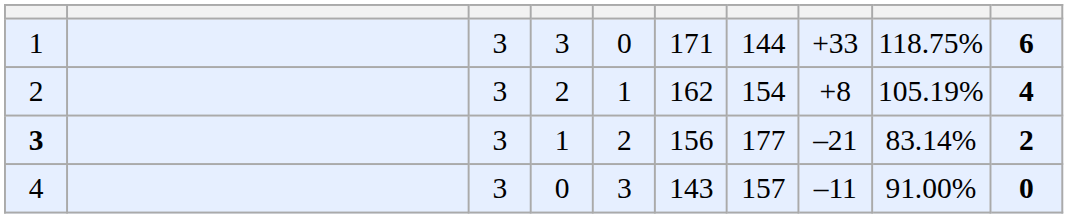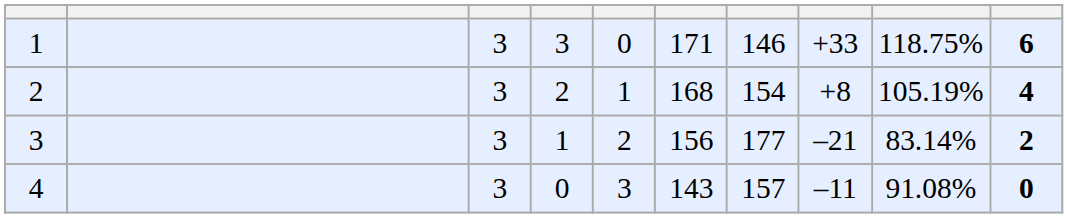(763, 42) 144 -> (763, 42) 146
(691, 91) 162 -> (691, 91) 168
(36, 139) bold -> (36, 139) normal
(931, 188) 91.00% -> (931, 188) 91.08%
